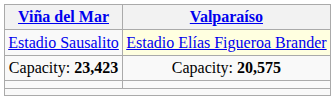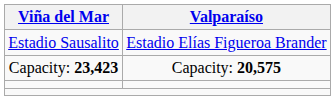(226, 42) lightyellow background -> (226, 42) no background
